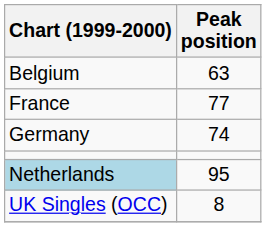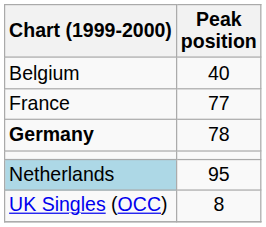(219, 72) 63 -> (219, 72) 40
(49, 134) normal -> (51, 134) bold
(219, 134) 74 -> (219, 134) 78
